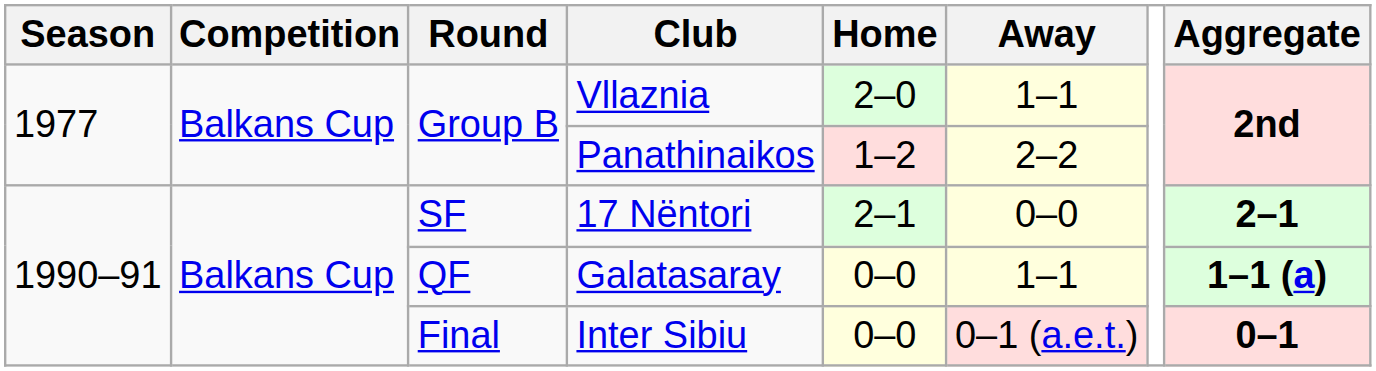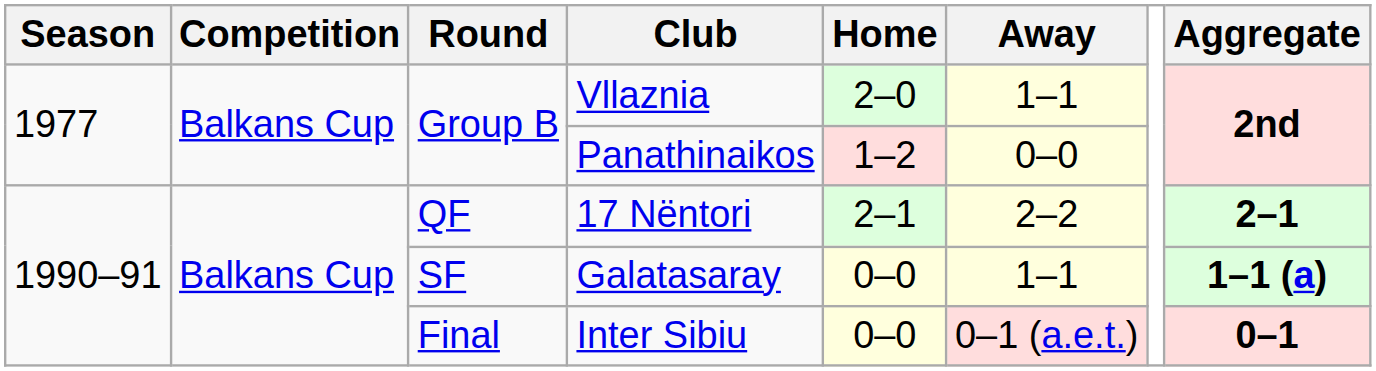(1047, 154) 2–2 -> (1047, 154) 0–0
(442, 214) SF -> (444, 214) QF
(1047, 214) 0–0 -> (1047, 214) 2–2
(444, 275) QF -> (442, 275) SF
